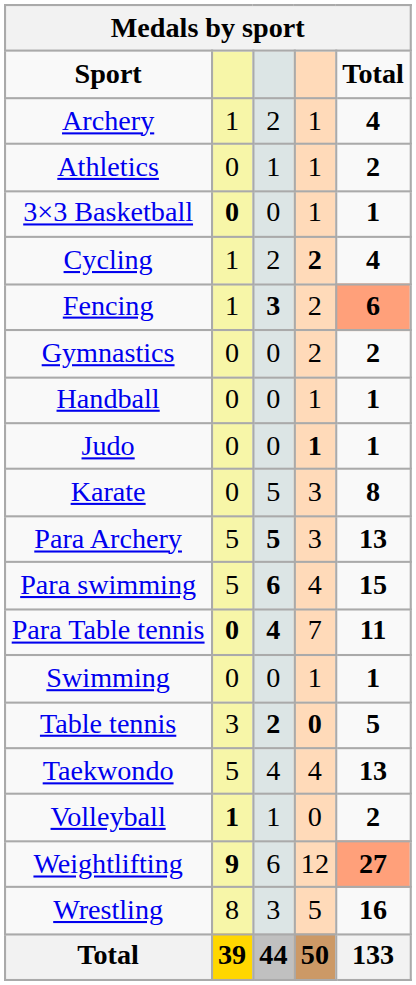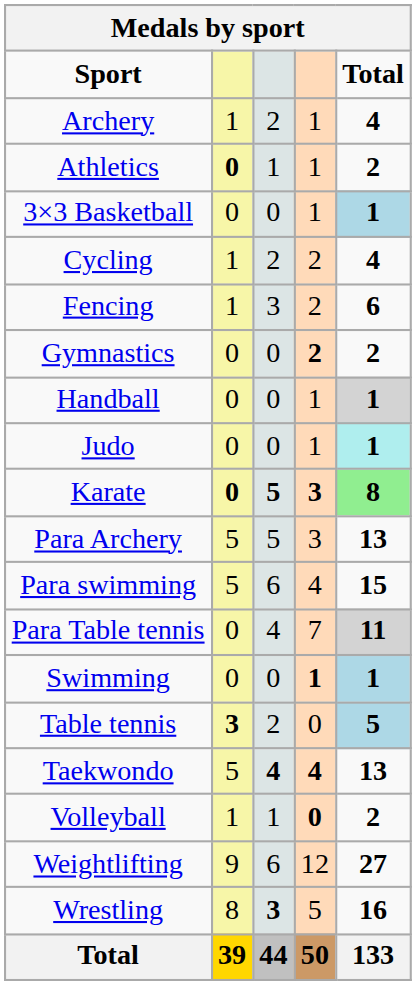(232, 166) normal -> (232, 166) bold
(232, 213) bold -> (232, 213) normal
(373, 213) no background -> (373, 213) lightblue background
(315, 259) bold -> (315, 259) normal
(273, 305) bold -> (273, 305) normal
(373, 305) lightsalmon background -> (373, 305) no background
(315, 352) normal -> (315, 352) bold
(373, 398) no background -> (373, 398) lightgrey background
(315, 445) bold -> (315, 445) normal
(373, 445) no background -> (373, 445) paleturquoise background
(232, 491) normal -> (232, 491) bold
(273, 491) normal -> (273, 491) bold
(315, 491) normal -> (315, 491) bold
(373, 491) no background -> (373, 491) lightgreen background
(273, 538) bold -> (273, 538) normal
(273, 584) bold -> (273, 584) normal
(232, 631) bold -> (232, 631) normal
(273, 631) bold -> (273, 631) normal
(373, 631) no background -> (373, 631) lightgrey background
(315, 677) normal -> (315, 677) bold
(373, 677) no background -> (373, 677) lightblue background
(232, 724) normal -> (232, 724) bold
(273, 724) bold -> (273, 724) normal
(315, 724) bold -> (315, 724) normal
(373, 724) no background -> (373, 724) lightblue background
(273, 770) normal -> (273, 770) bold
(315, 770) normal -> (315, 770) bold
(232, 816) bold -> (232, 816) normal
(315, 816) normal -> (315, 816) bold
(232, 863) bold -> (232, 863) normal
(373, 863) lightsalmon background -> (373, 863) no background
(273, 909) normal -> (273, 909) bold
